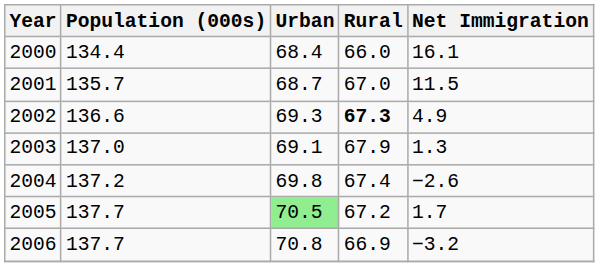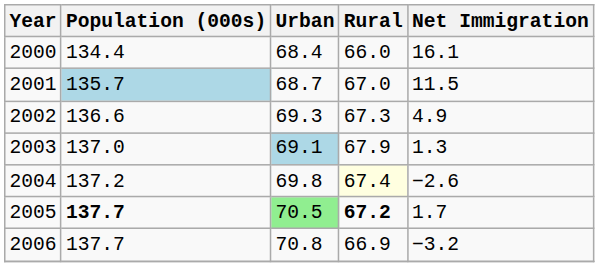(95, 85) no background -> (95, 85) lightblue background
(367, 117) bold -> (367, 117) normal
(299, 149) no background -> (299, 149) lightblue background
(367, 181) no background -> (367, 181) lightyellow background
(95, 213) normal -> (95, 213) bold
(367, 213) normal -> (367, 213) bold
